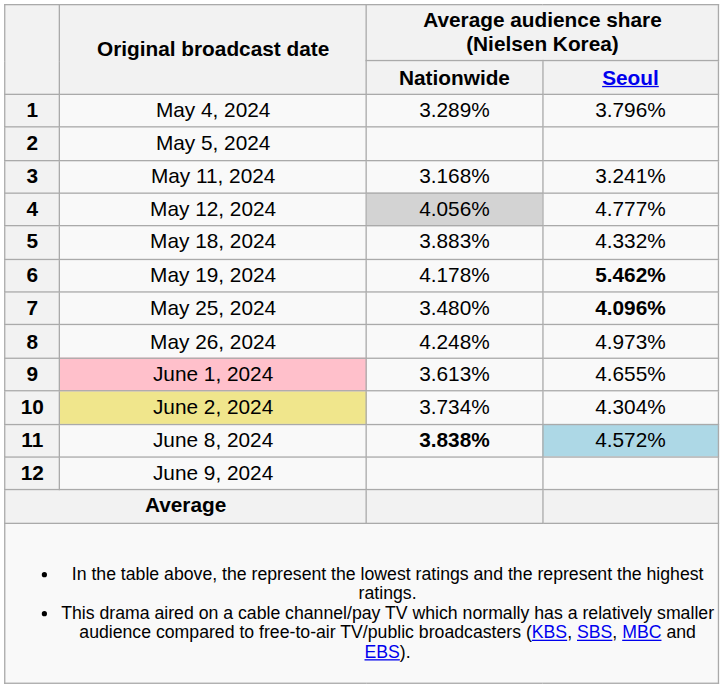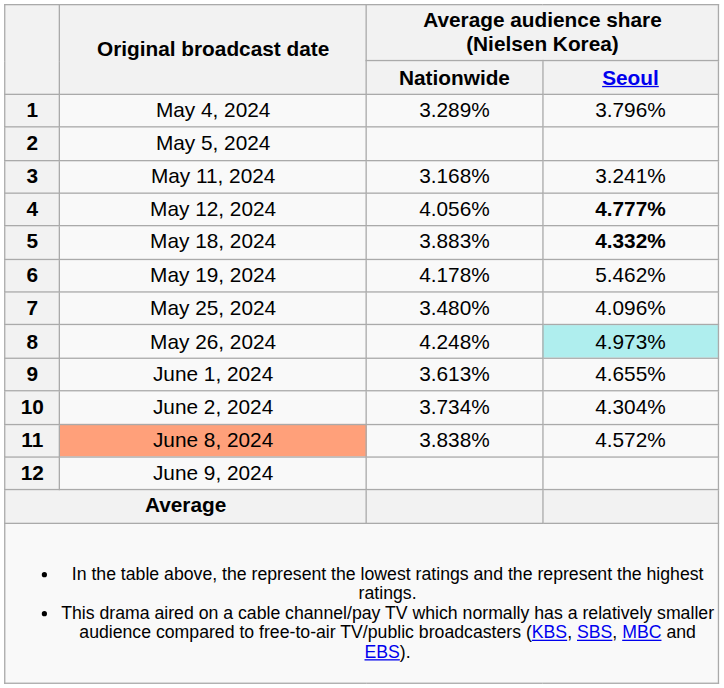(454, 209) lightgrey background -> (454, 209) no background
(630, 209) normal -> (630, 209) bold
(630, 242) normal -> (630, 242) bold
(630, 275) bold -> (630, 275) normal
(630, 308) bold -> (630, 308) normal
(630, 341) no background -> (630, 341) paleturquoise background
(213, 374) pink background -> (213, 374) no background
(213, 407) khaki background -> (213, 407) no background
(213, 440) no background -> (213, 440) lightsalmon background
(454, 440) bold -> (454, 440) normal
(630, 440) lightblue background -> (630, 440) no background
